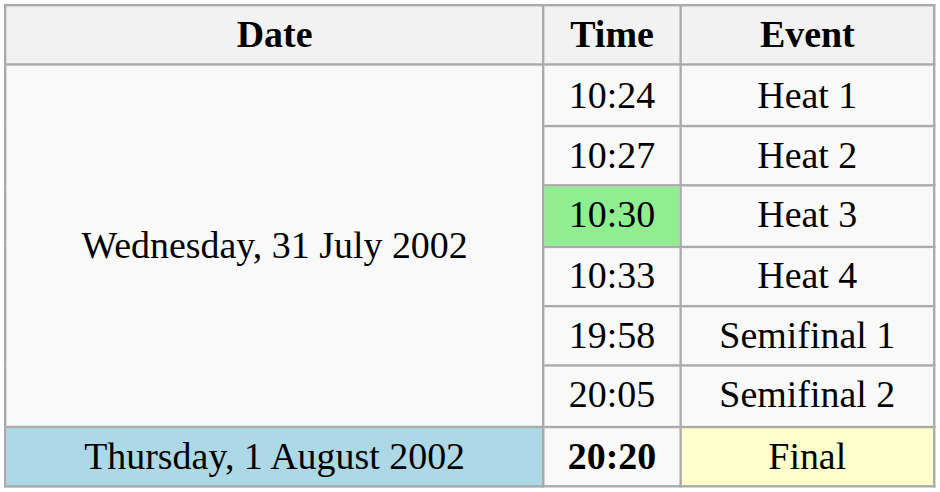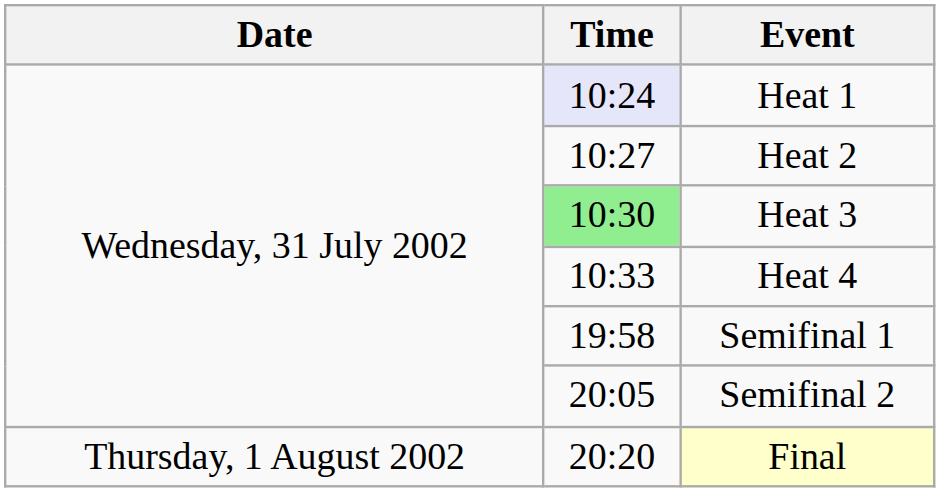(612, 94) no background -> (612, 94) lavender background
(275, 455) lightblue background -> (275, 455) no background
(612, 455) bold -> (612, 455) normal
